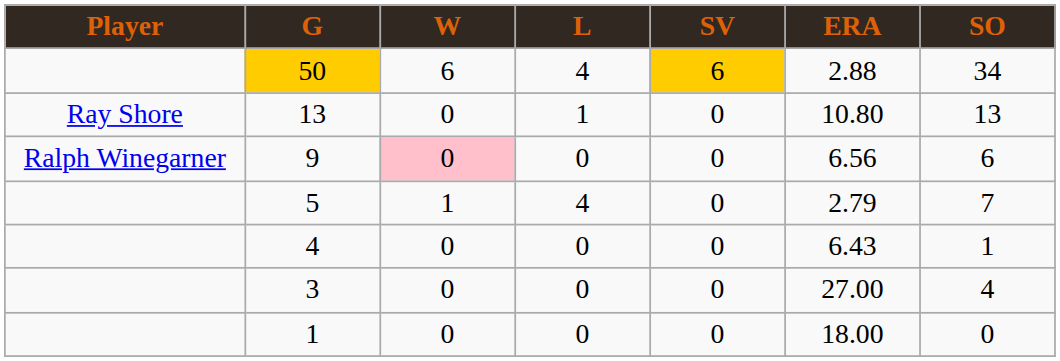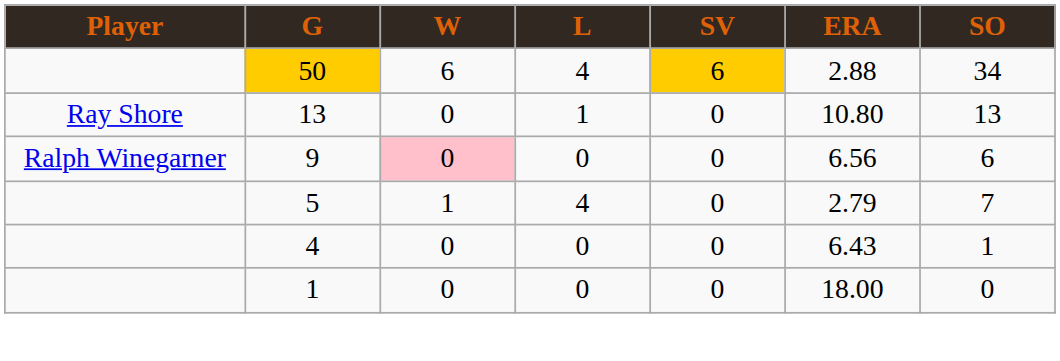- row: (312, 289)
